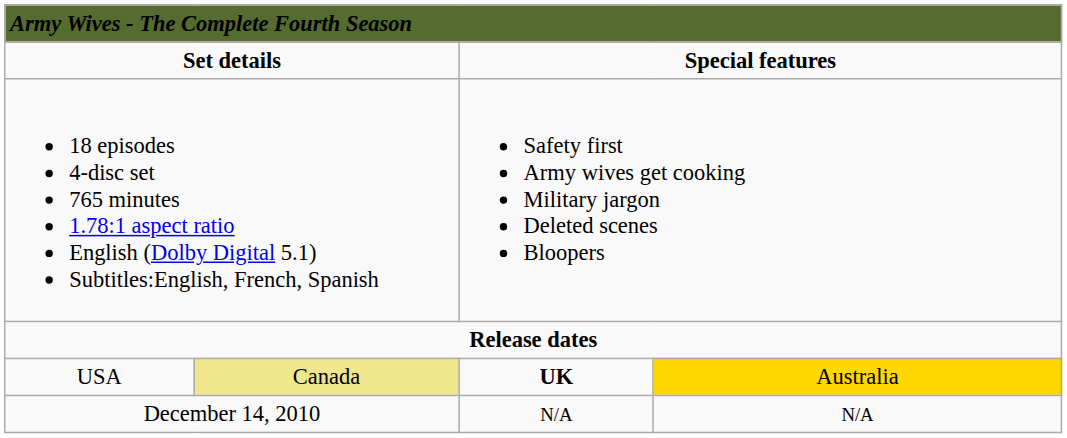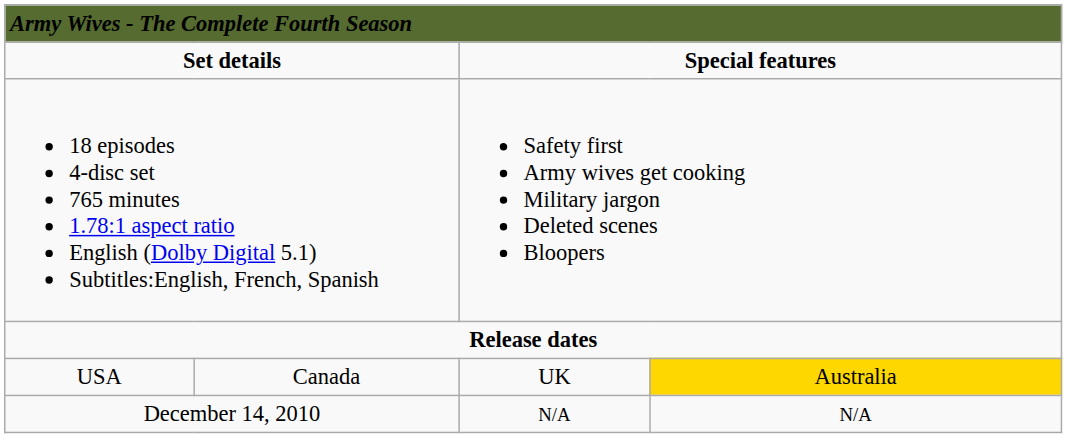(326, 376) khaki background -> (326, 376) no background
(556, 376) bold -> (554, 376) normal
